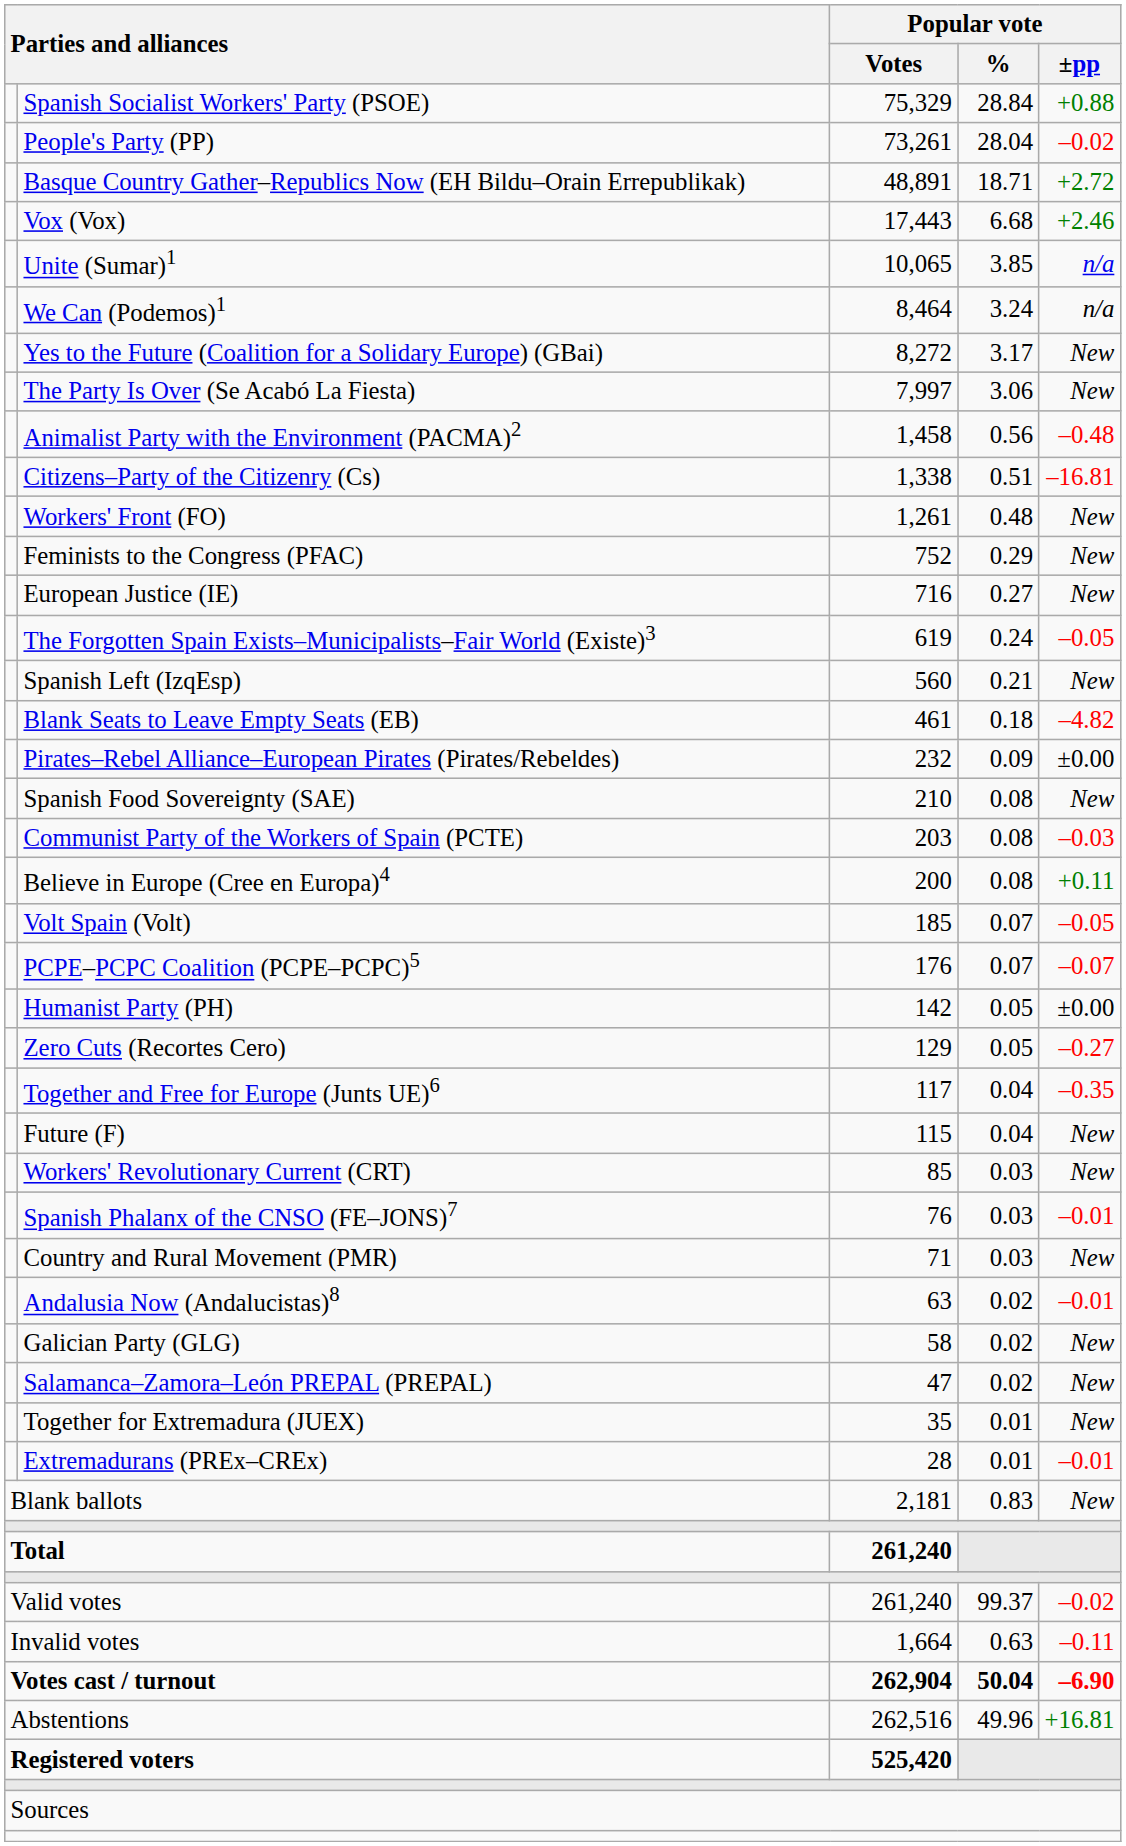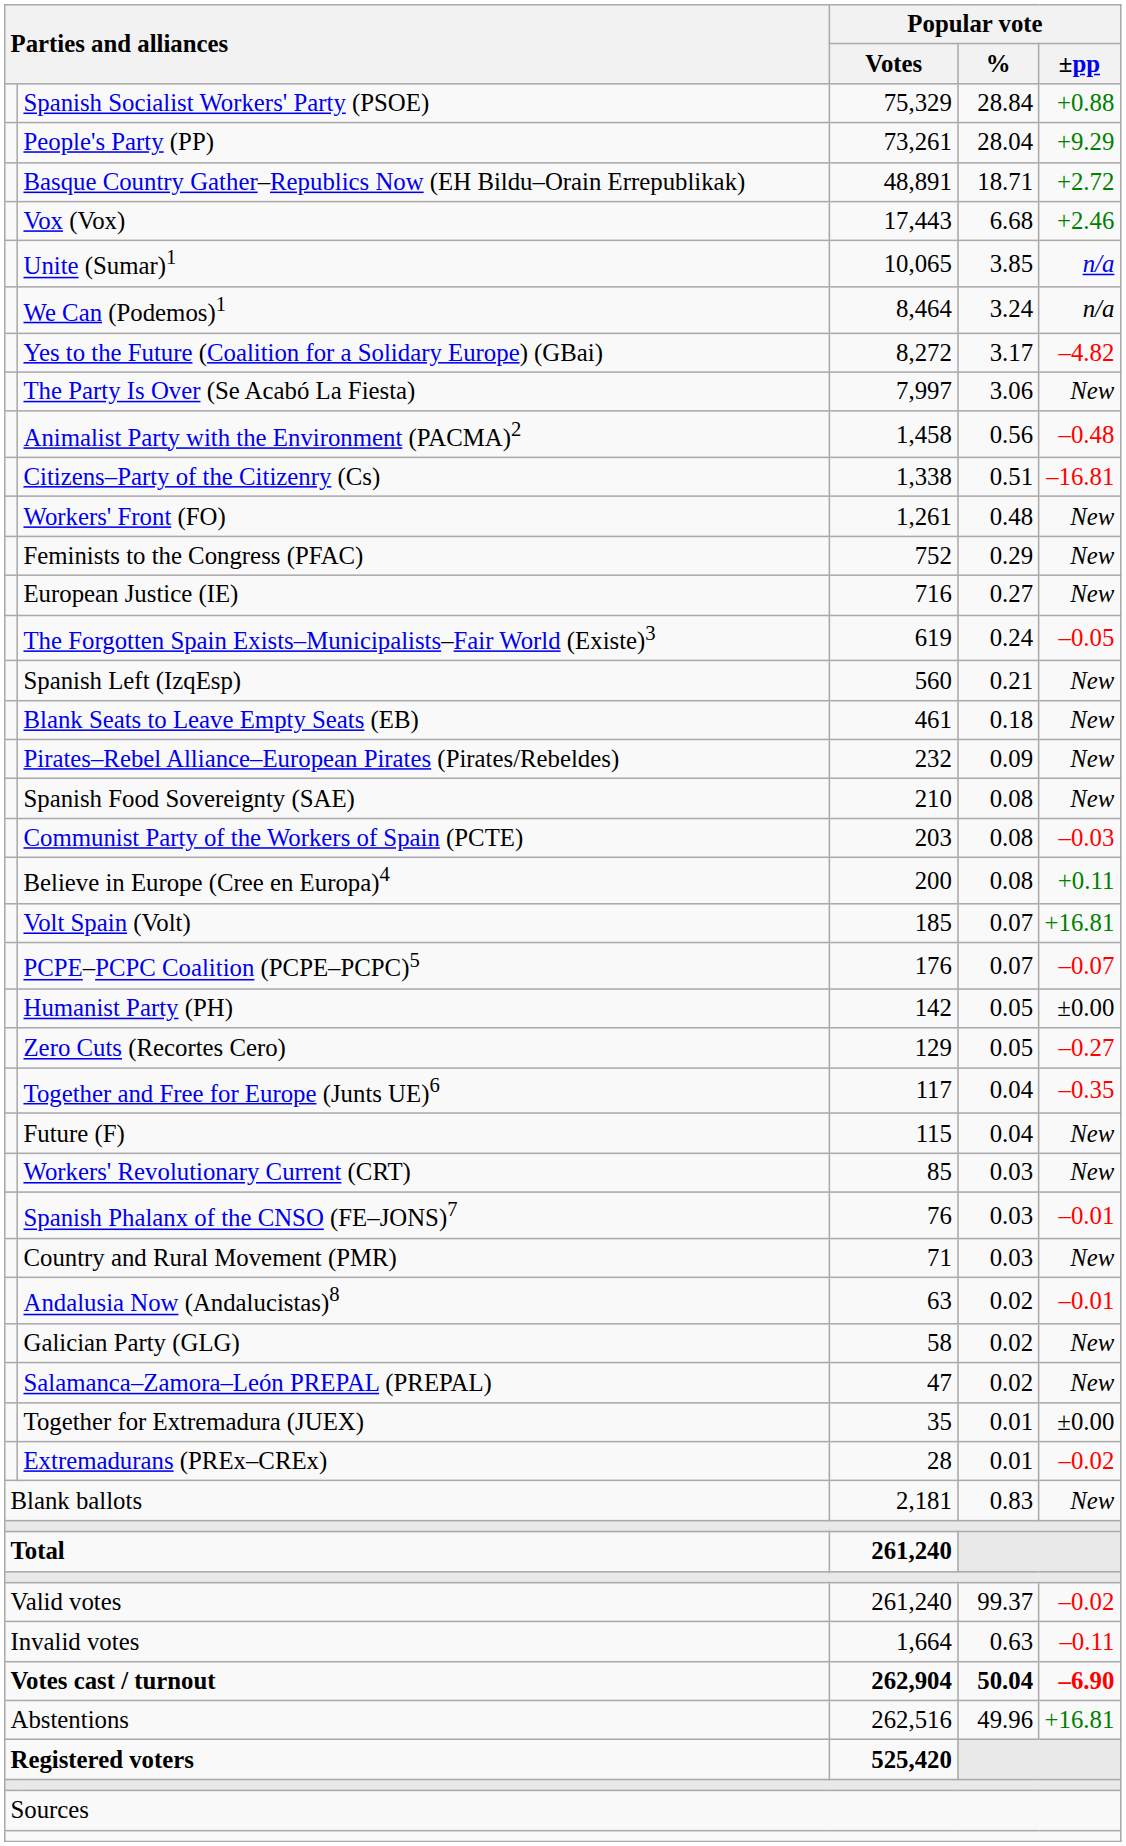(1086, 142) –0.02 -> (1086, 142) +9.29
(1092, 352) New -> (1086, 352) –4.82
(1086, 719) –4.82 -> (1092, 719) New
(1086, 758) ±0.00 -> (1092, 758) New
(1086, 922) –0.05 -> (1079, 922) +16.81
(1092, 1421) New -> (1086, 1421) ±0.00
(1086, 1461) –0.01 -> (1086, 1461) –0.02
